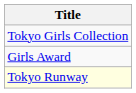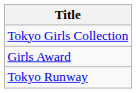(48, 77) lightyellow background -> (48, 77) no background
